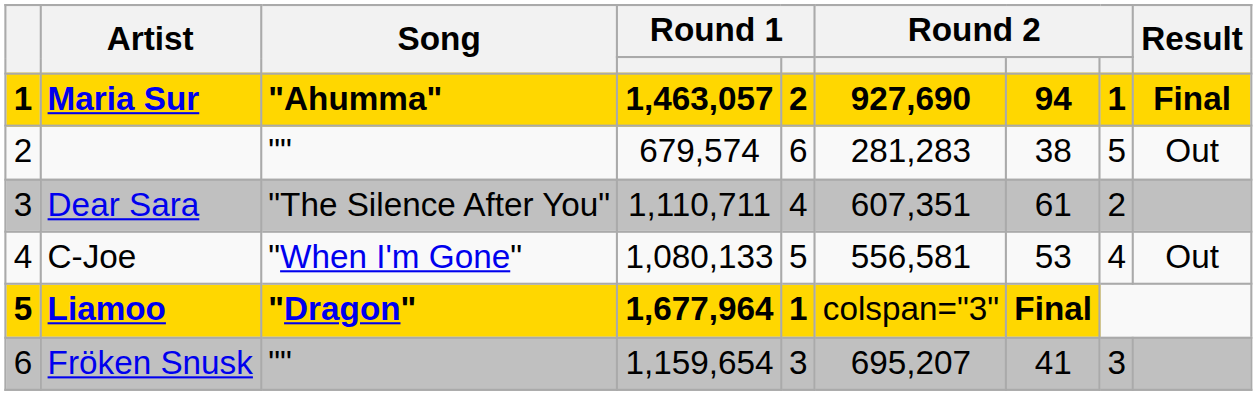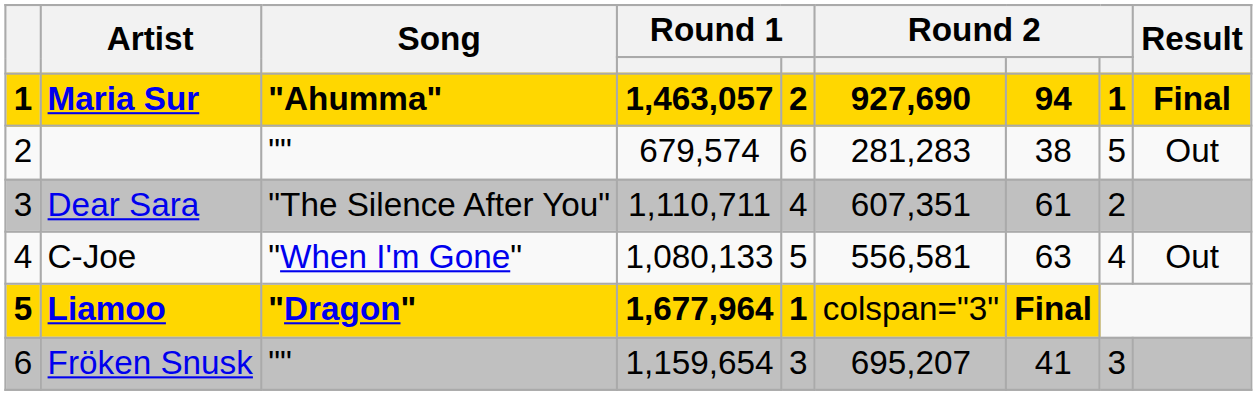(1053, 257) 53 -> (1053, 257) 63
